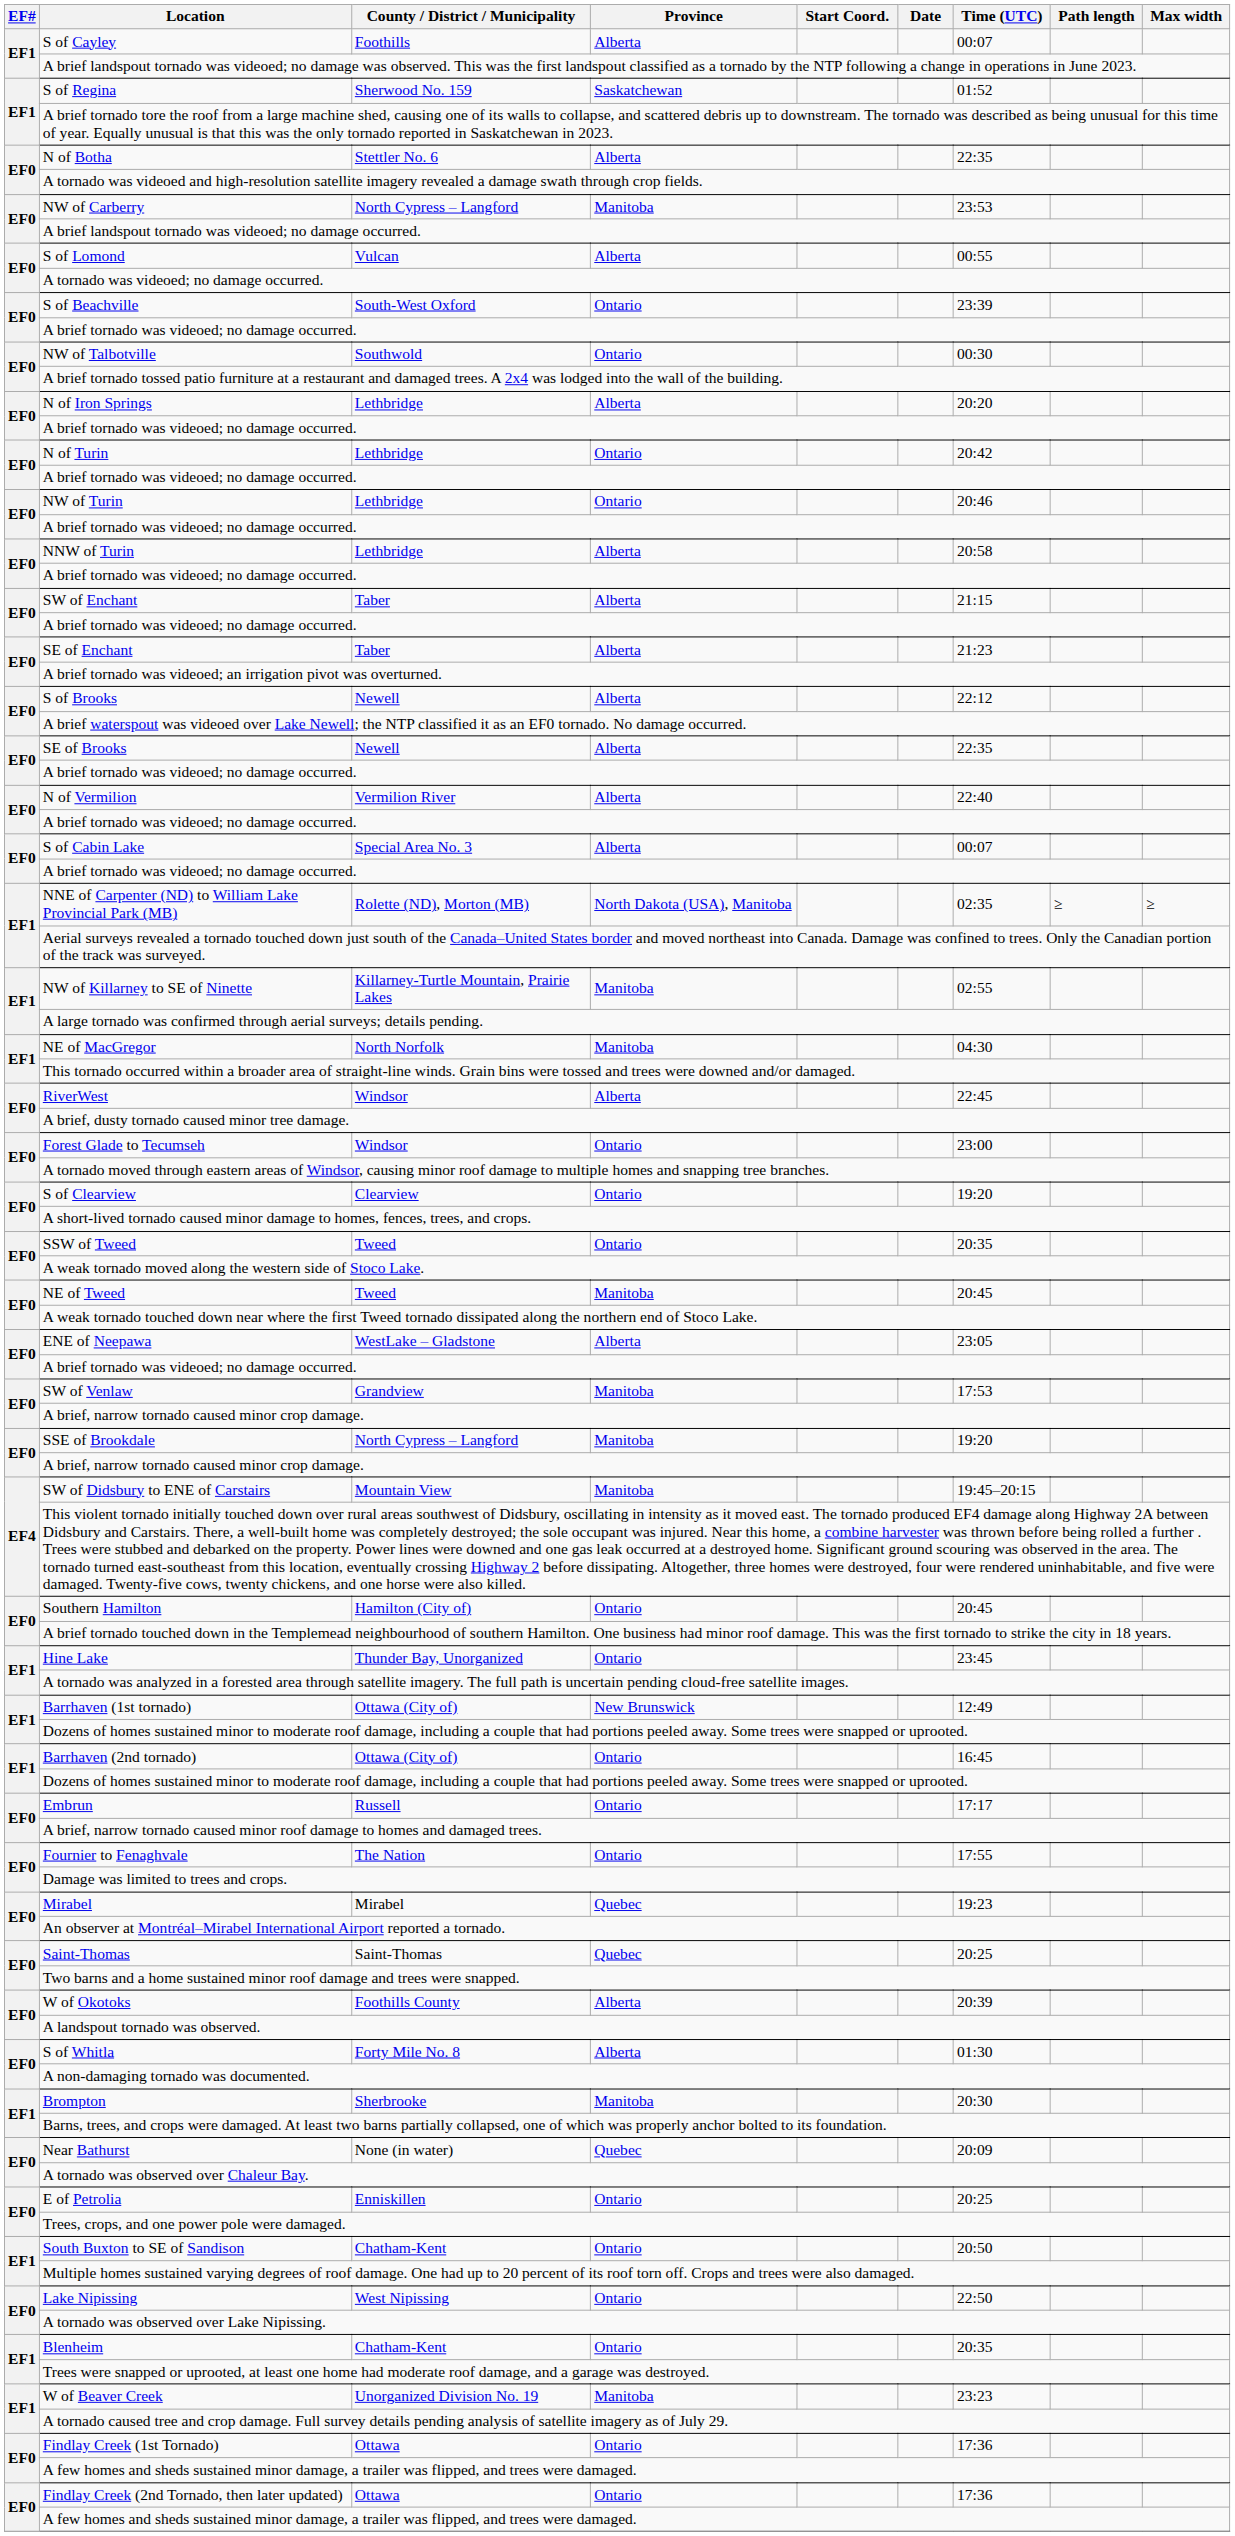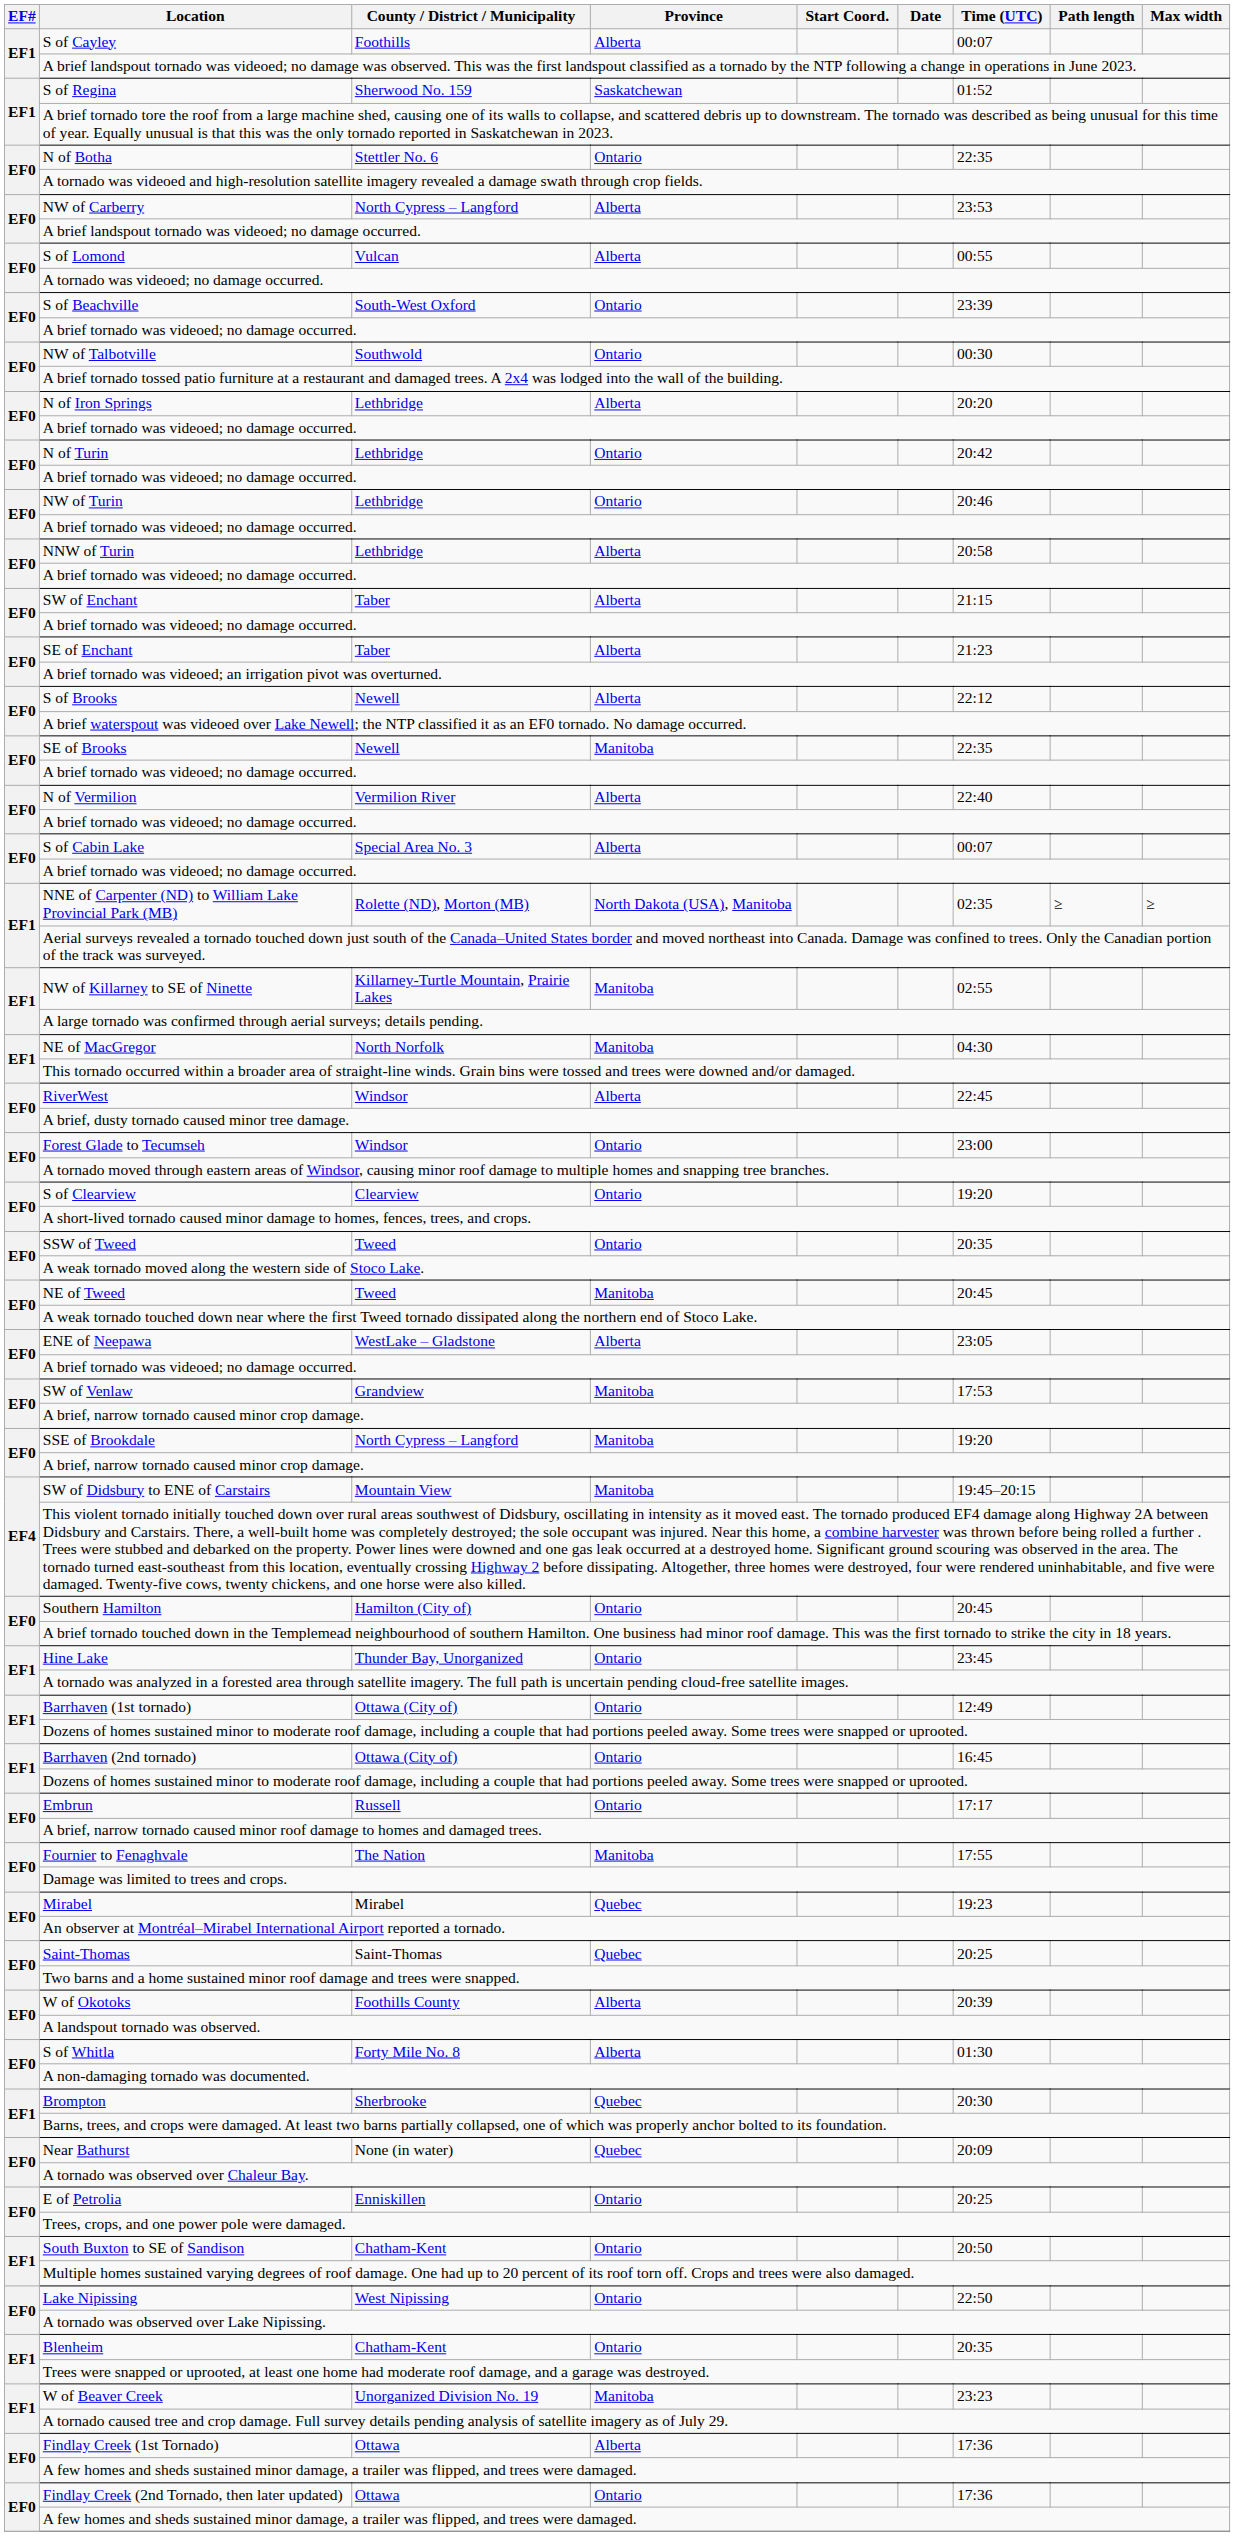(618, 157) Alberta -> (618, 157) Ontario
(624, 206) Manitoba -> (618, 206) Alberta
(618, 748) Alberta -> (624, 748) Manitoba
(644, 1707) New Brunswick -> (618, 1707) Ontario
(618, 1854) Ontario -> (624, 1854) Manitoba
(624, 2100) Manitoba -> (618, 2100) Quebec
(618, 2445) Ontario -> (618, 2445) Alberta
